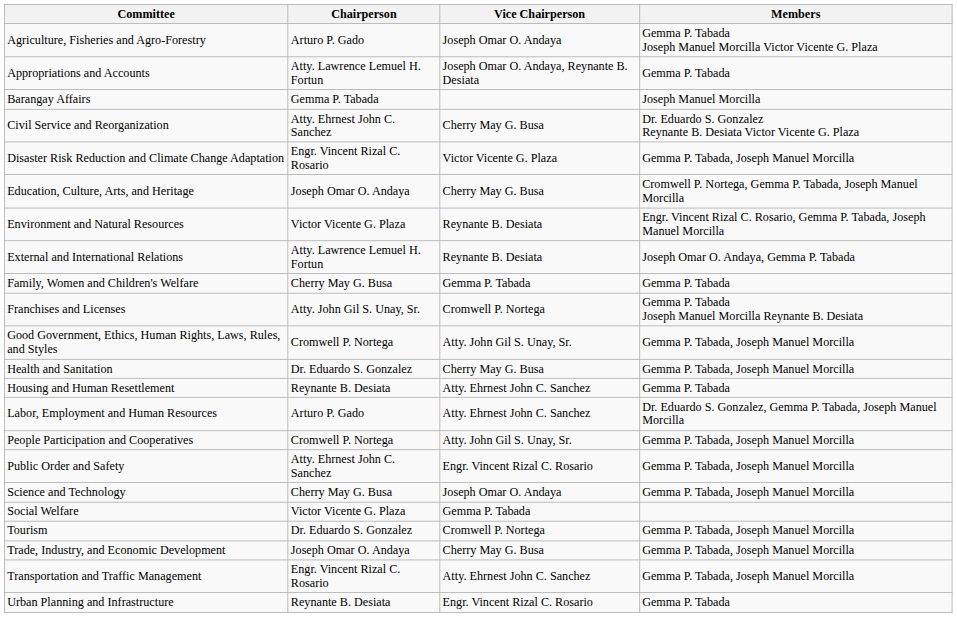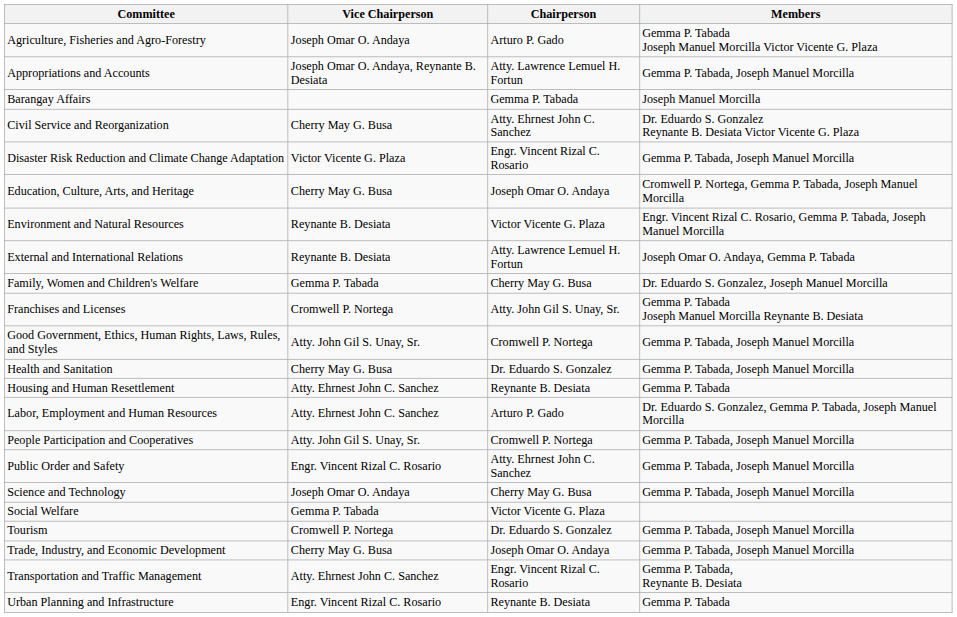columns swapped: (364, 14) <-> (540, 14)
(686, 73) Gemma P. Tabada -> (748, 73) Gemma P. Tabada, Joseph Manuel Morcilla
(686, 283) Gemma P. Tabada -> (765, 283) Dr. Eduardo S. Gonzalez, Joseph Manuel Morcilla
(748, 576) Gemma P. Tabada, Joseph Manuel Morcilla -> (692, 576) Gemma P. Tabada, Reynante B. Desiata
